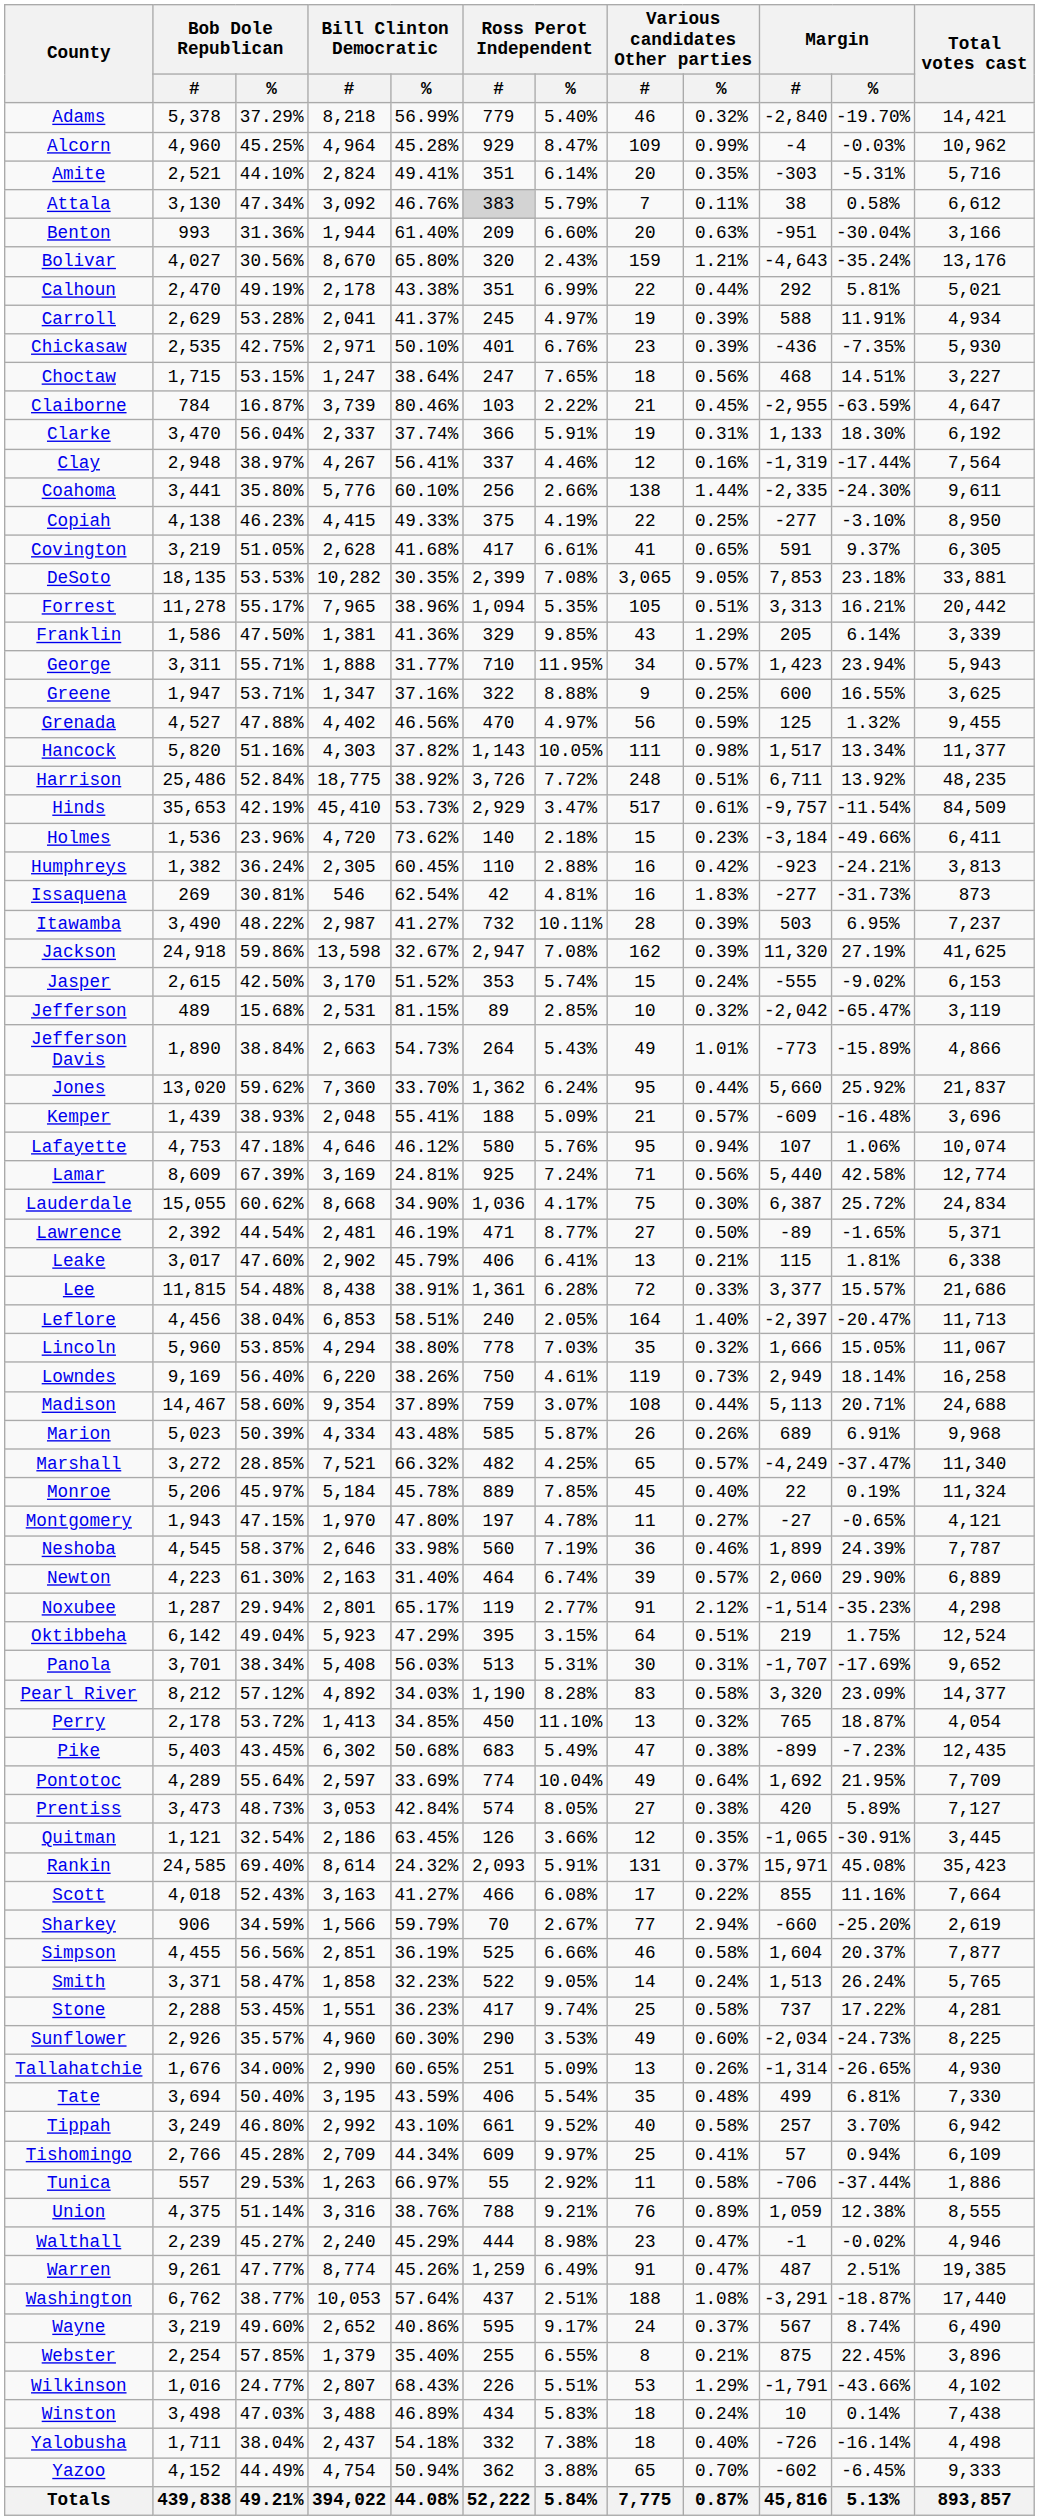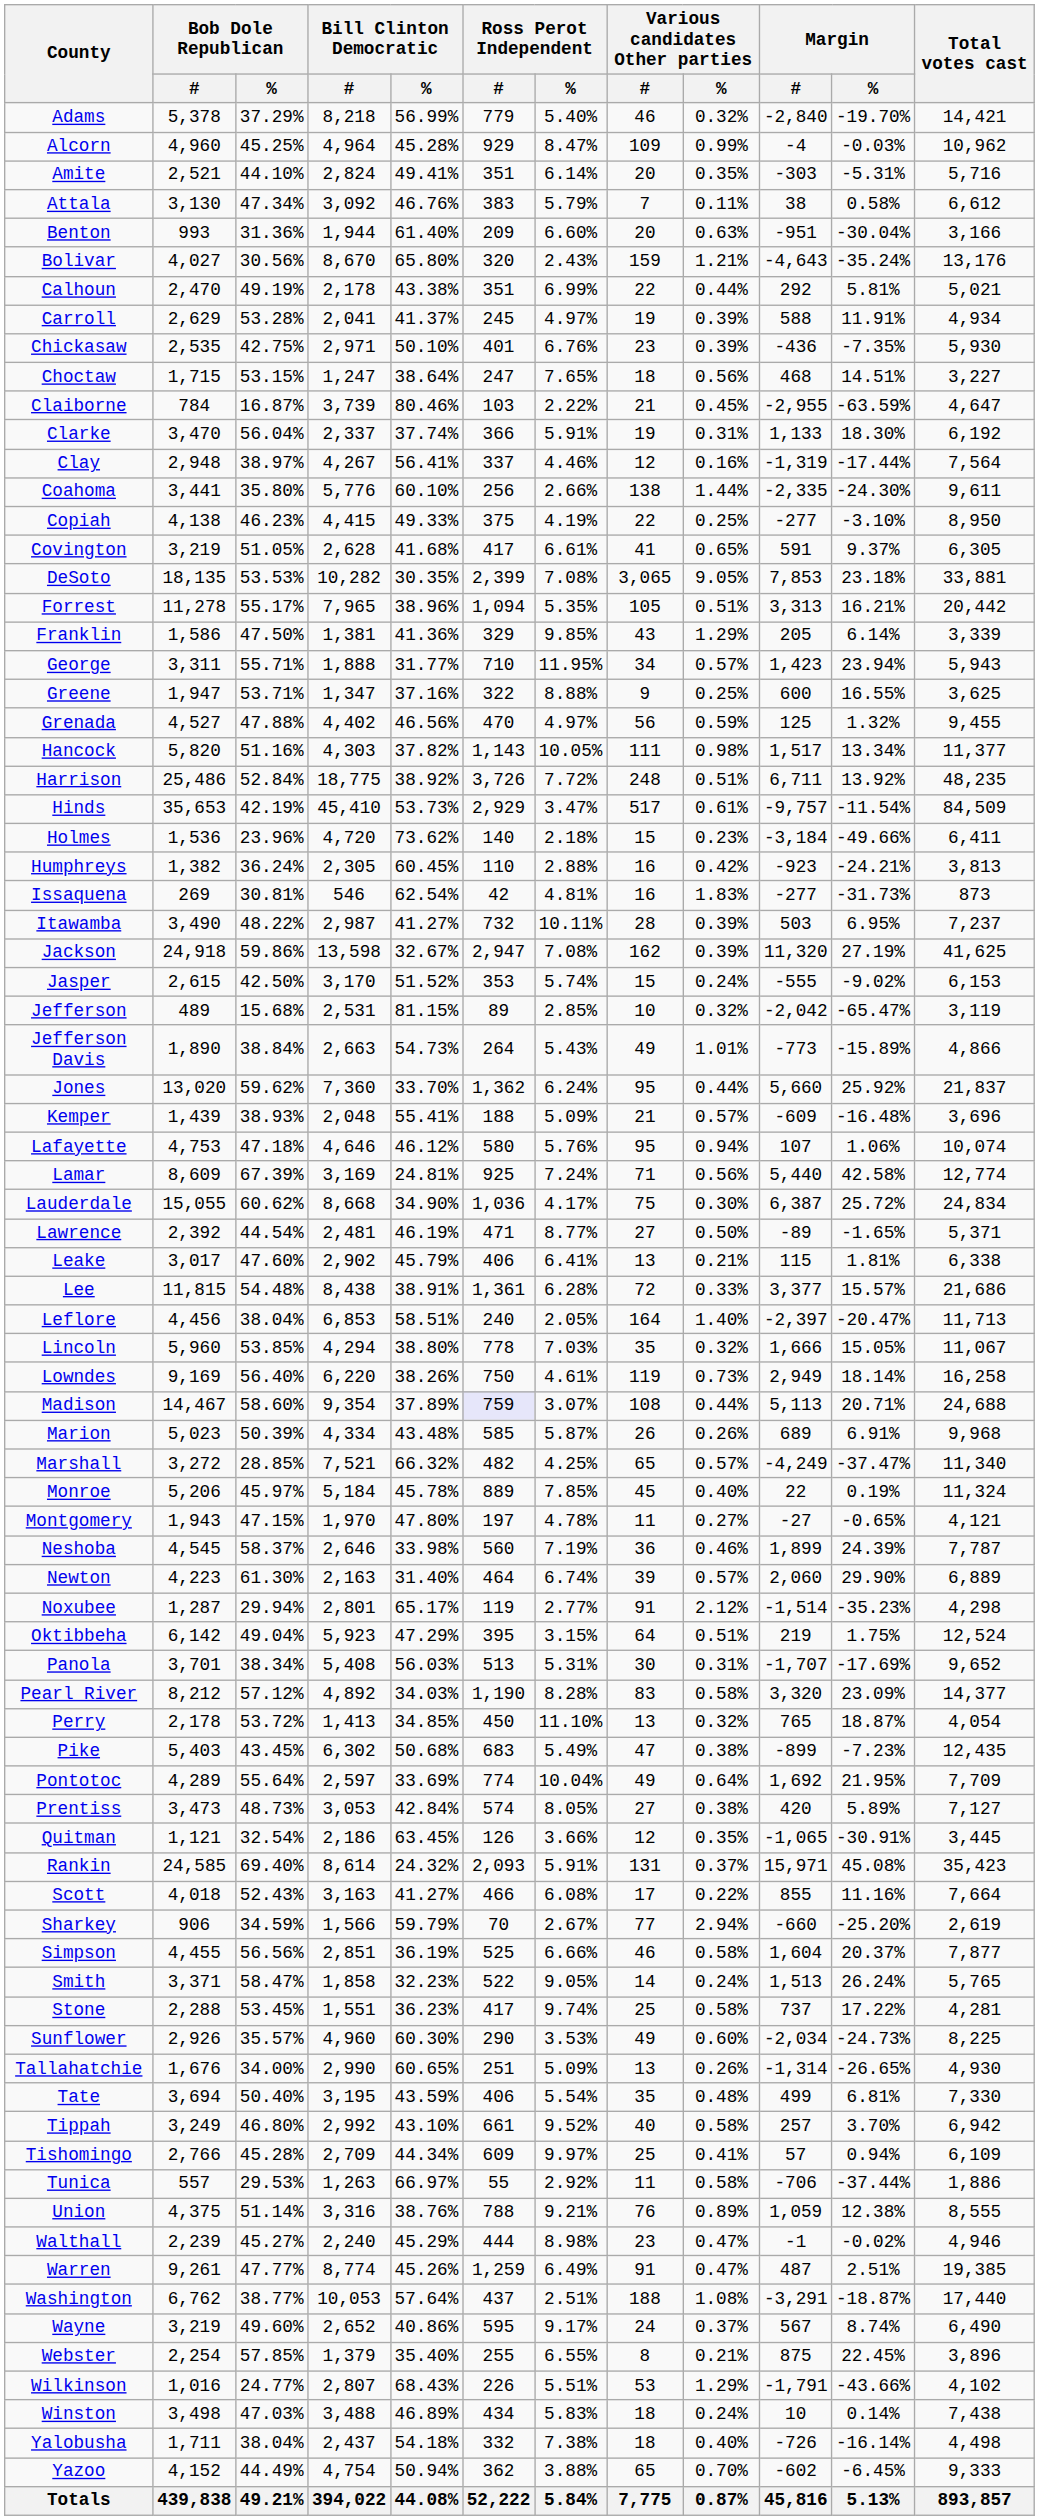(499, 204) lightgrey background -> (499, 204) no background
(499, 1406) no background -> (499, 1406) lavender background
